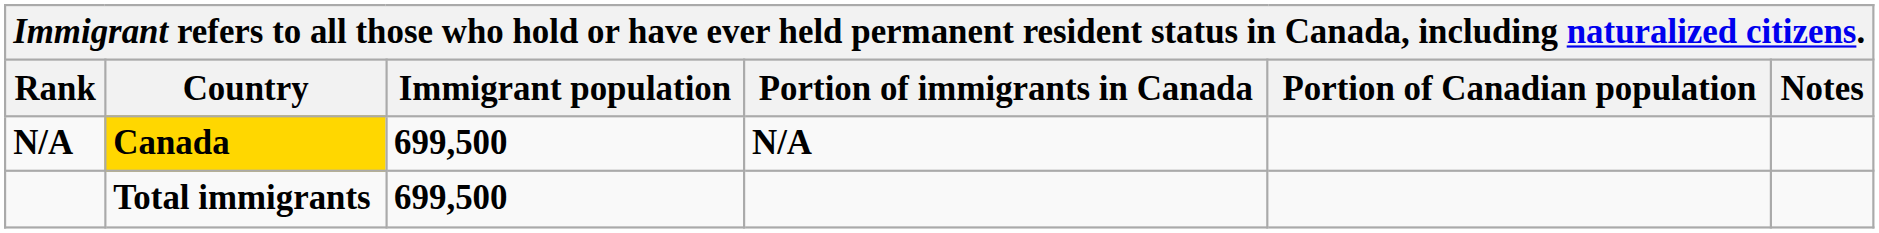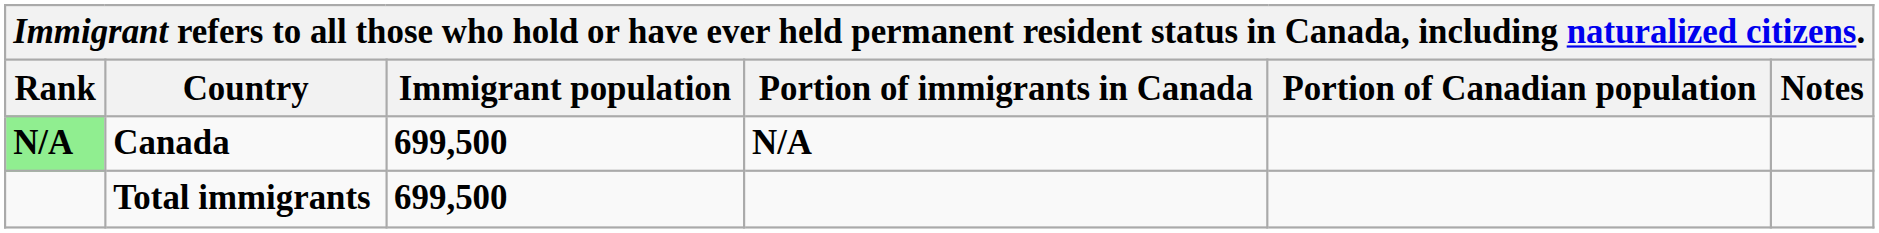(43, 142) no background -> (43, 142) lightgreen background
(171, 142) gold background -> (171, 142) no background
